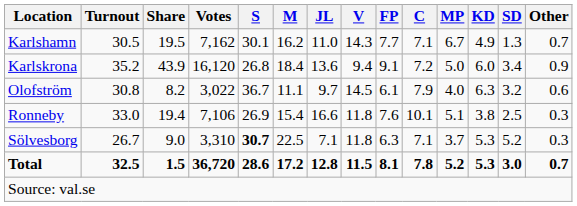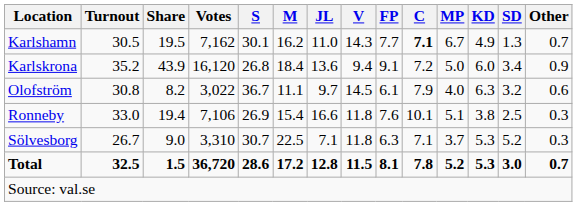(423, 41) normal -> (423, 41) bold
(256, 139) bold -> (256, 139) normal
